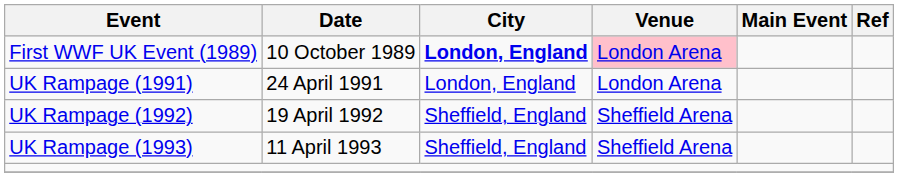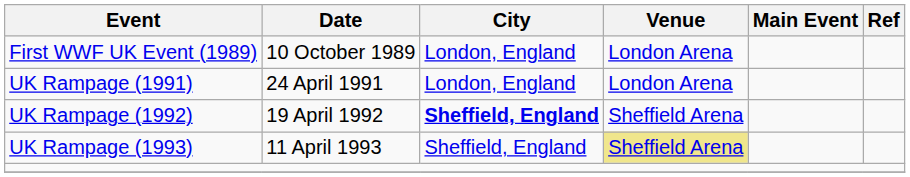(506, 52) bold -> (500, 52) normal
(659, 52) pink background -> (670, 52) no background
(505, 115) normal -> (512, 115) bold
(665, 147) no background -> (676, 147) khaki background
